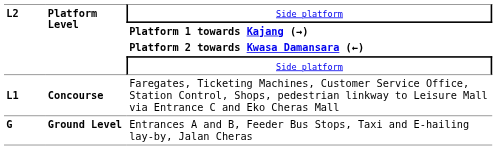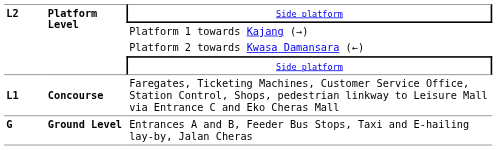(219, 31) bold -> (219, 31) normal
(247, 48) bold -> (247, 48) normal
